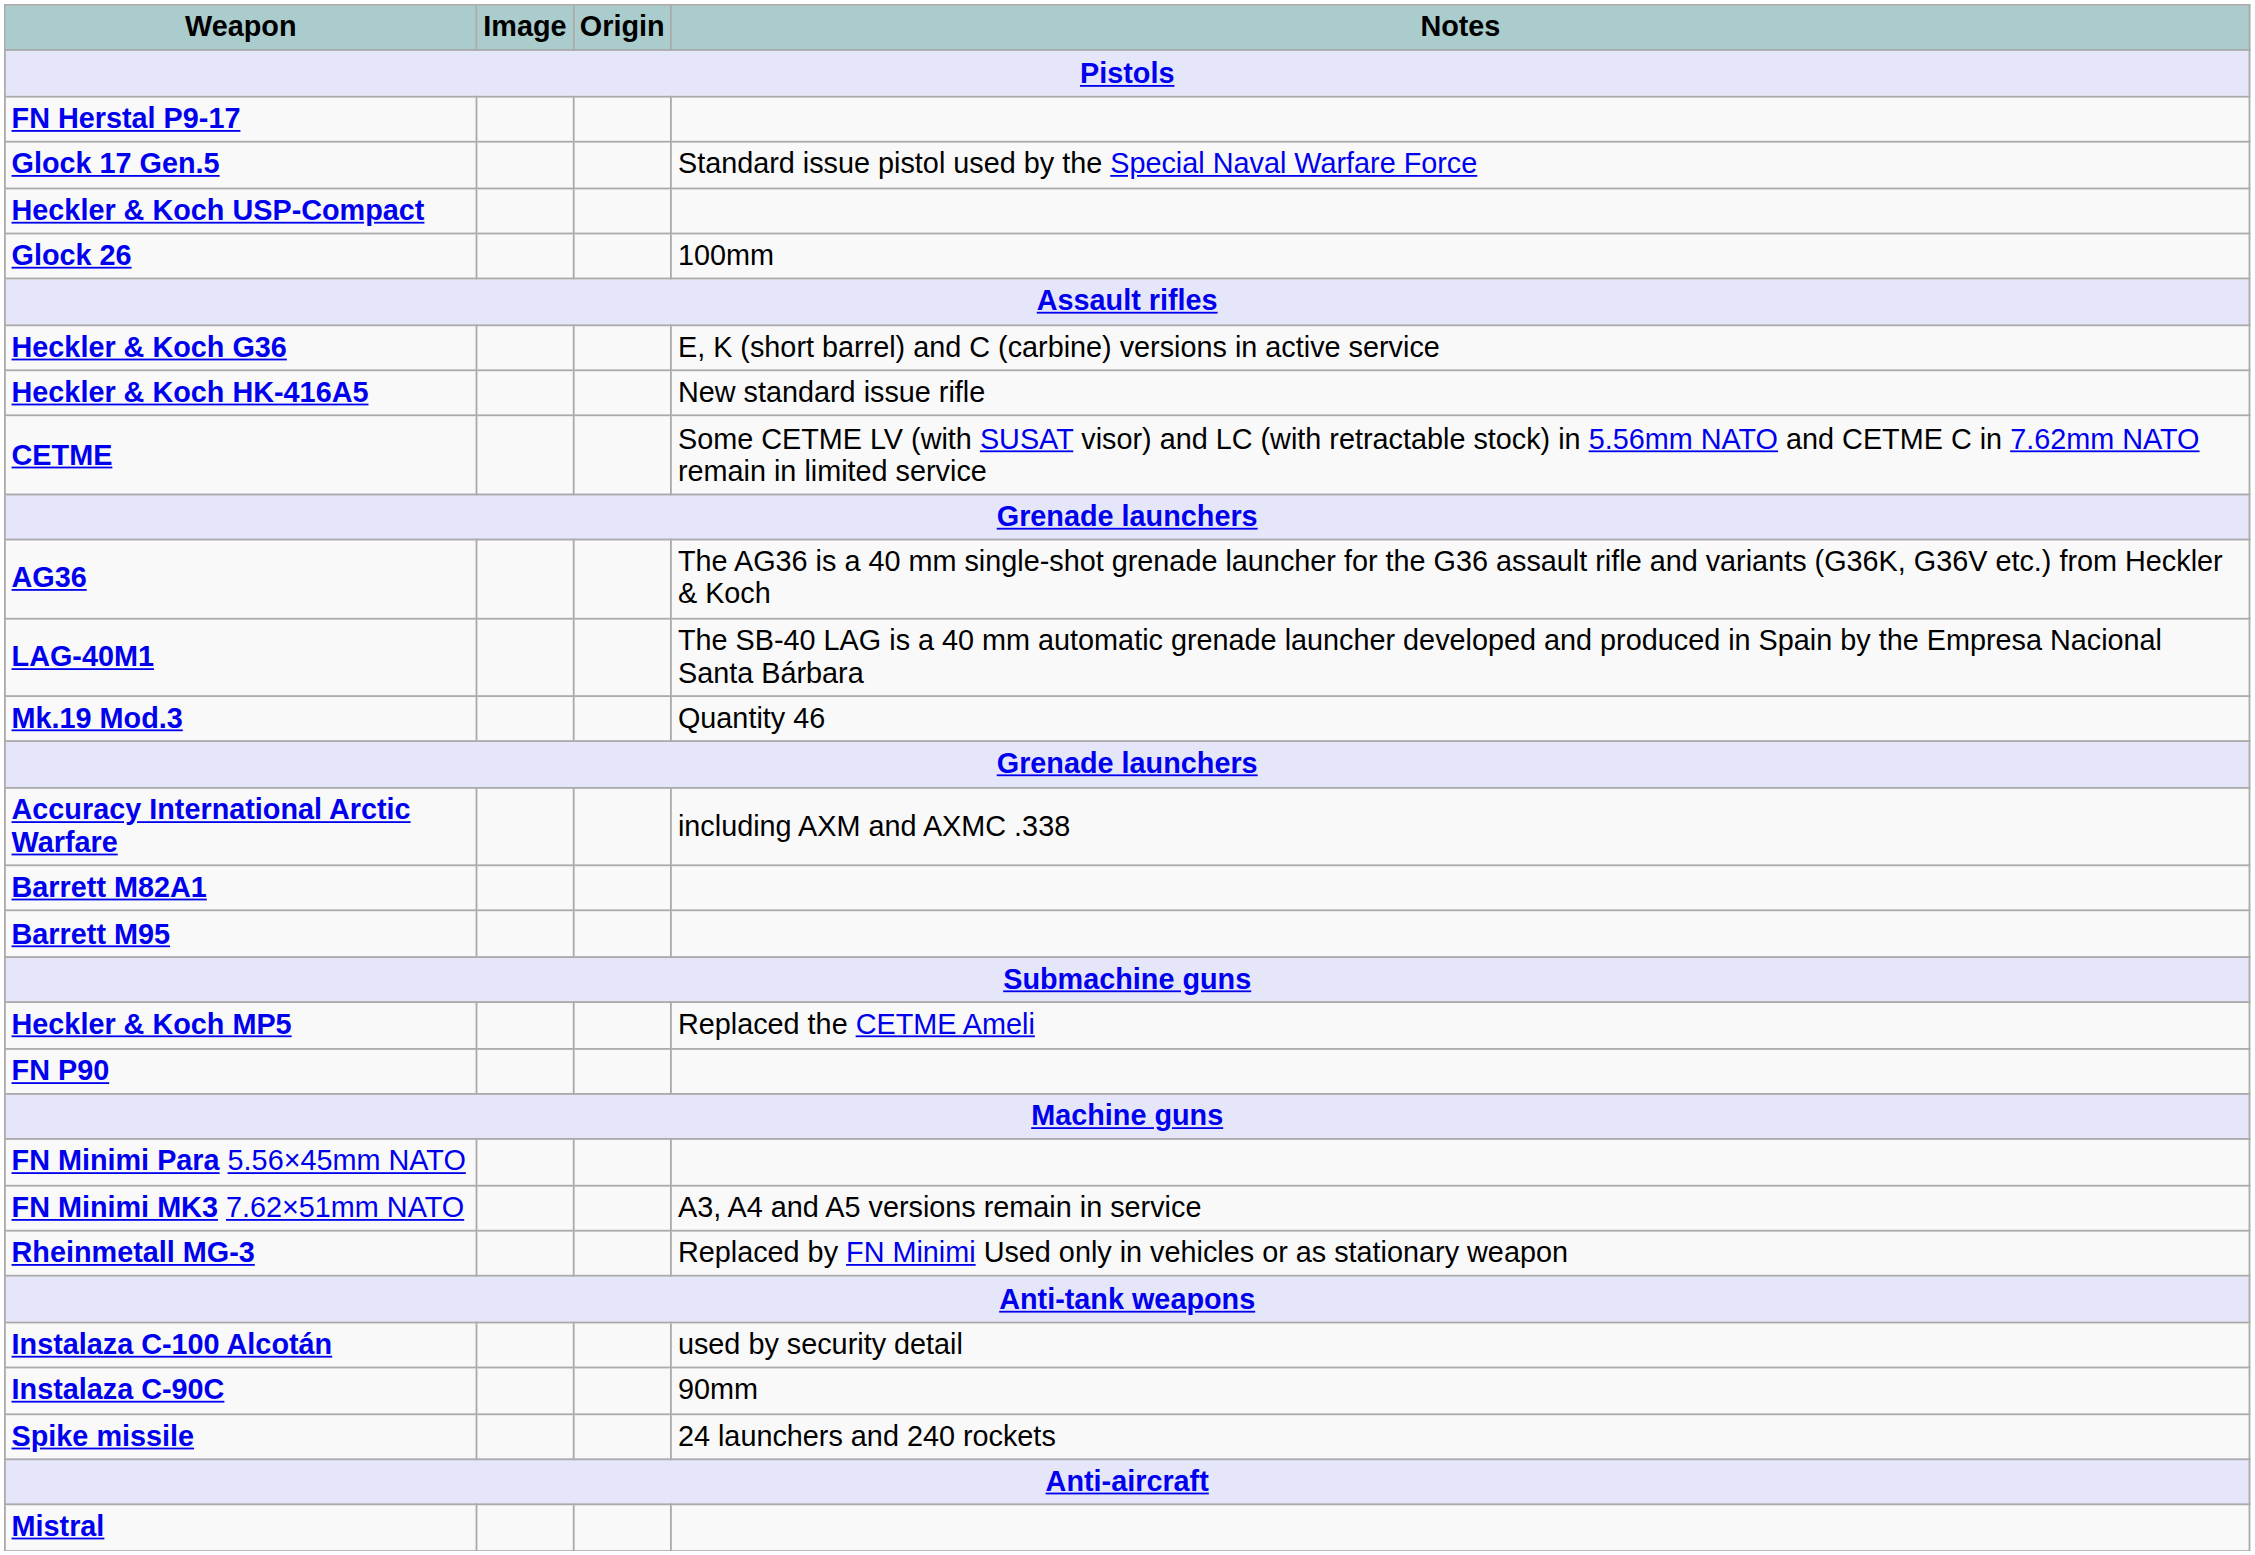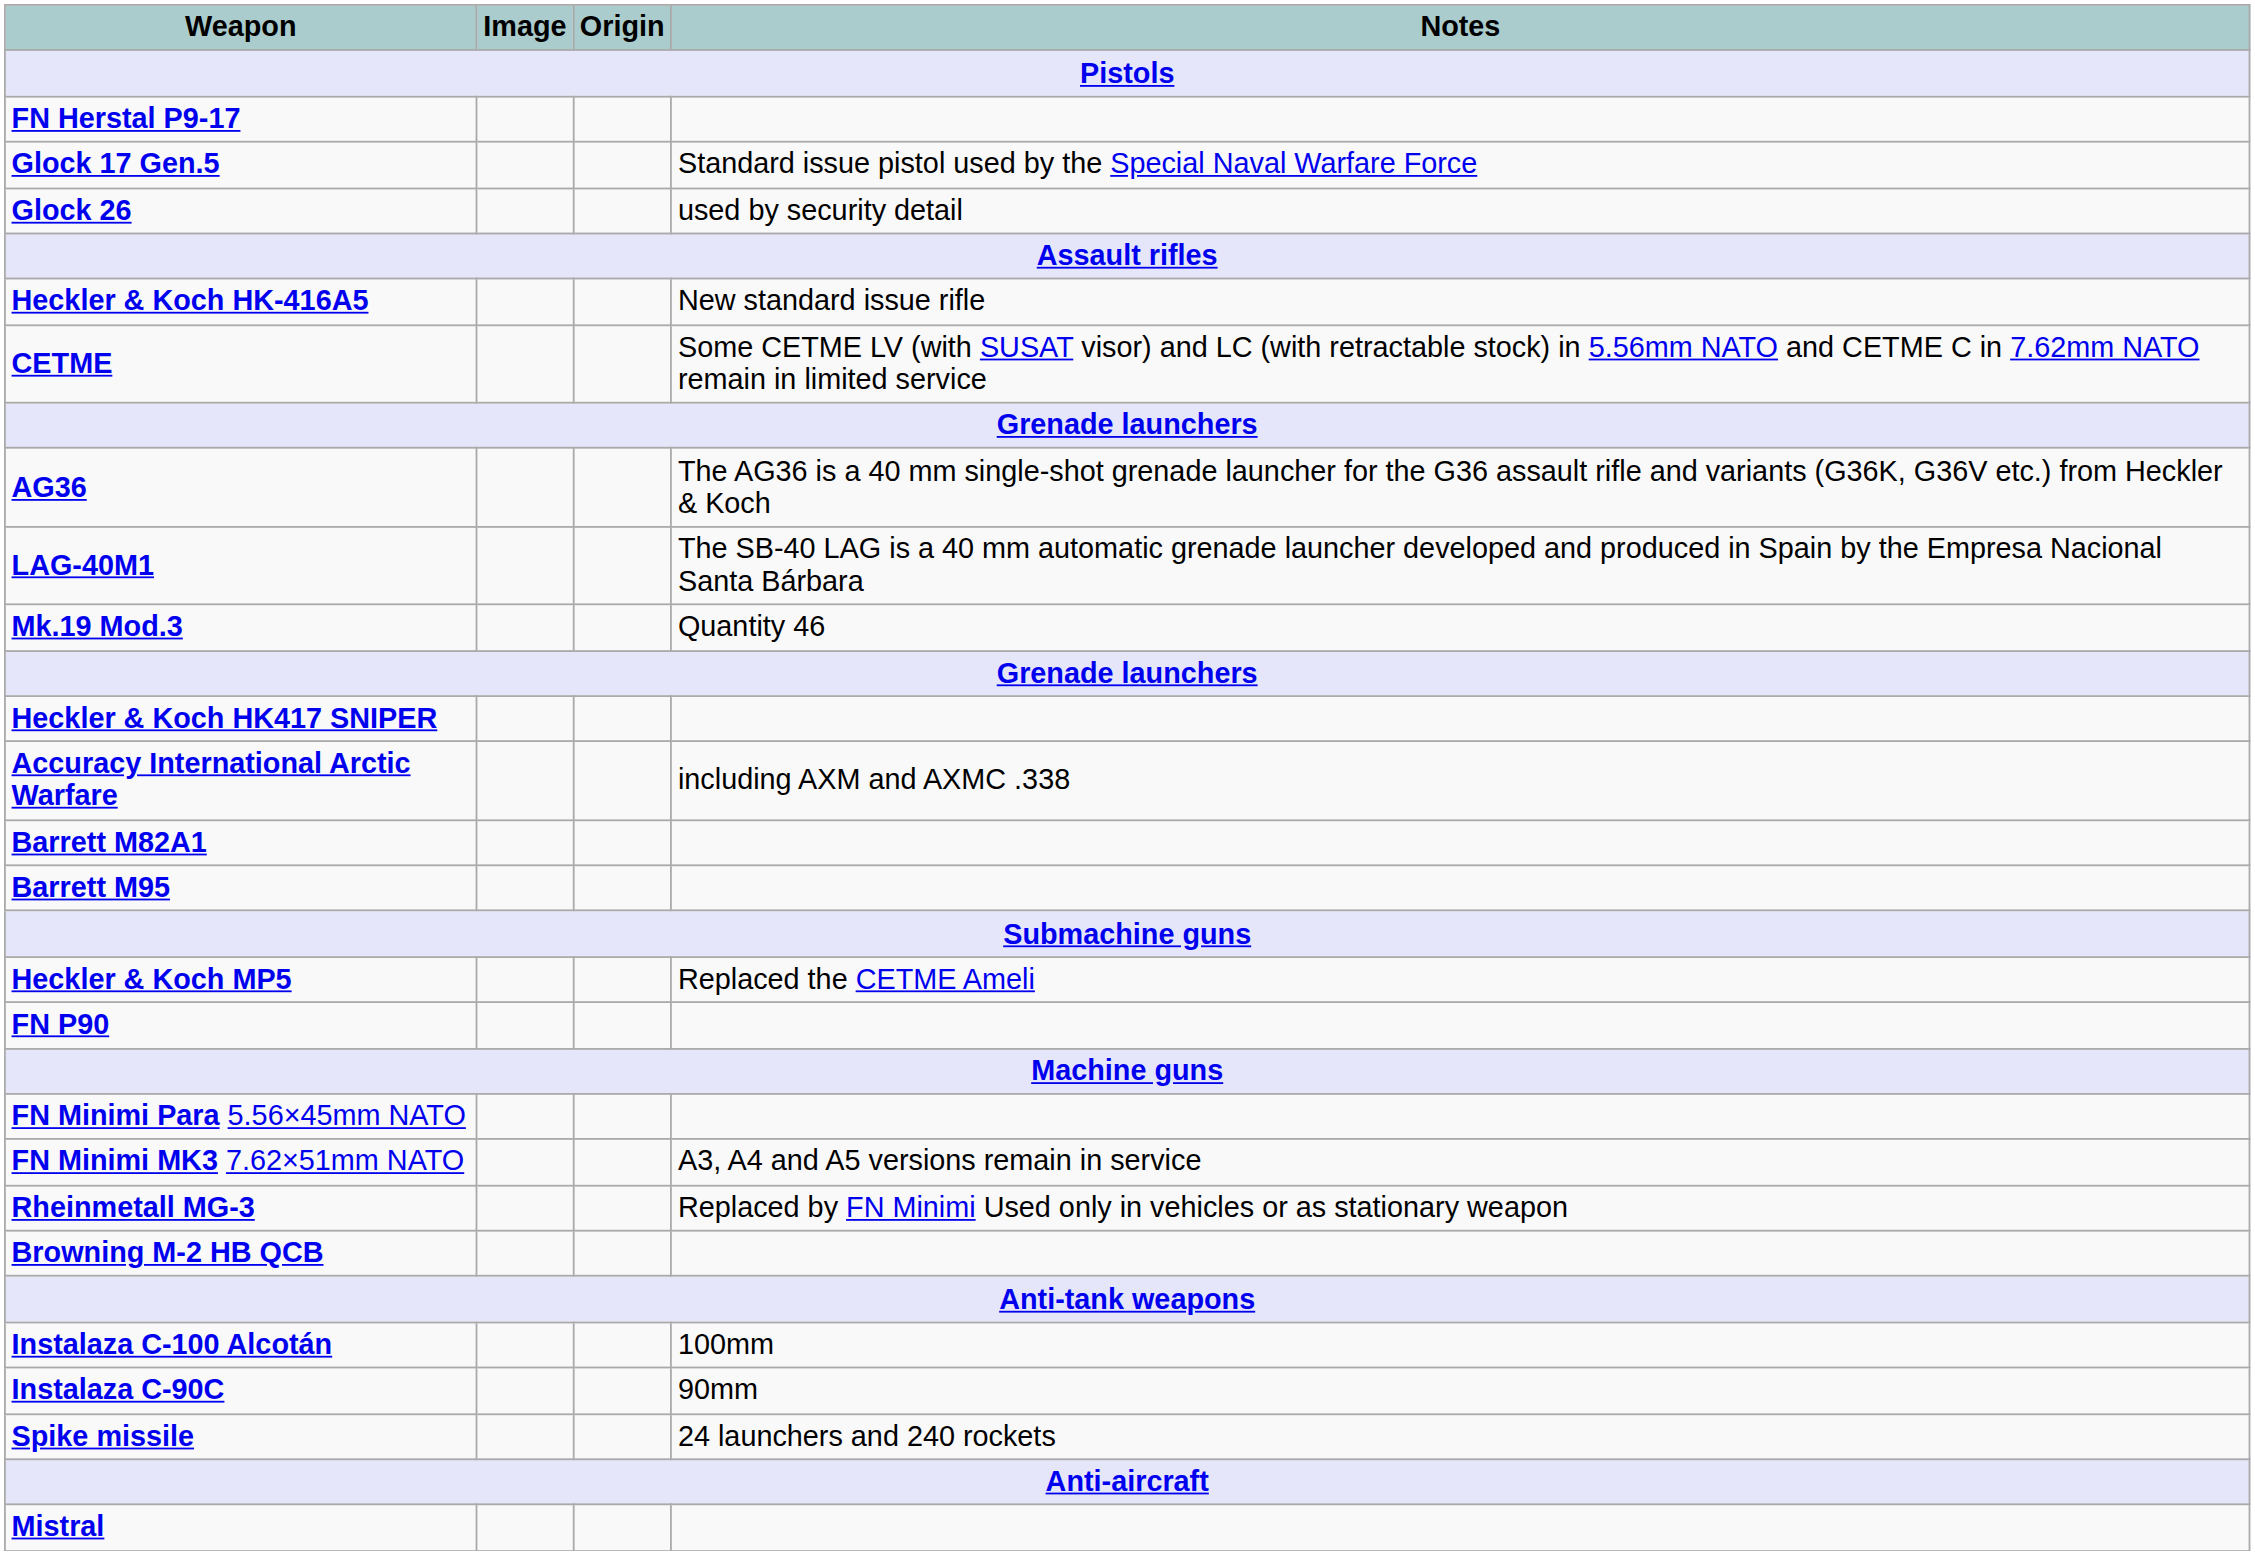- row: (218, 210)
(726, 255) 100mm -> (820, 210) used by security detail
- row: (149, 347)
+ row: (224, 718)
+ row: (168, 1253)
(820, 1344) used by security detail -> (726, 1344) 100mm
